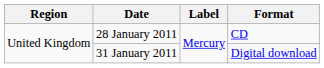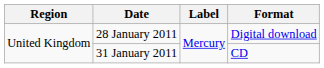(239, 33) CD -> (274, 33) Digital download
(274, 53) Digital download -> (239, 53) CD
